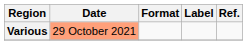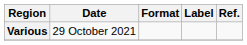(94, 31) lightsalmon background -> (94, 31) no background
